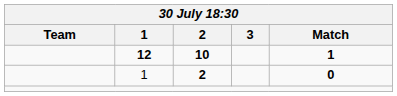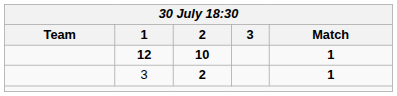(144, 75) 1 -> (144, 75) 3
(331, 75) 0 -> (331, 75) 1
